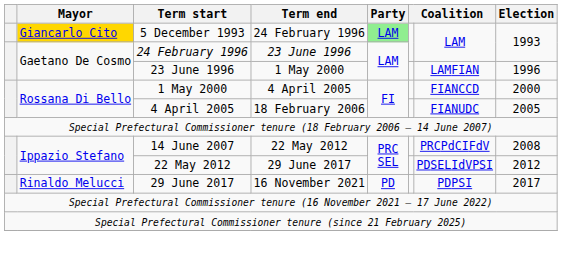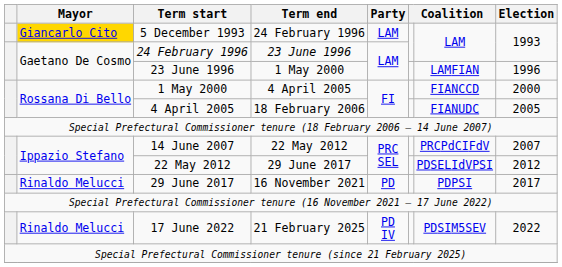(388, 33) lightgreen background -> (388, 33) no background
(526, 146) 2008 -> (526, 146) 2007
+ row: (192, 228)
